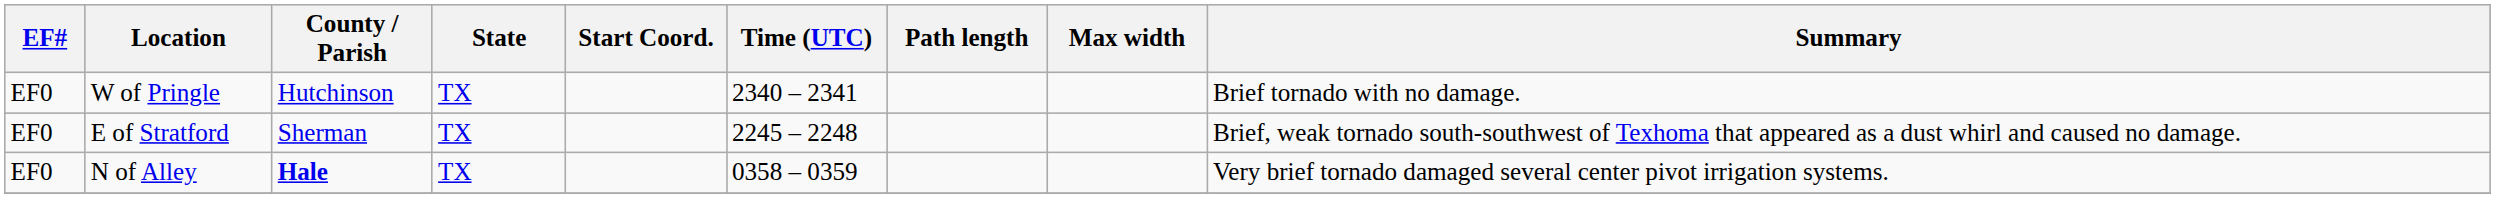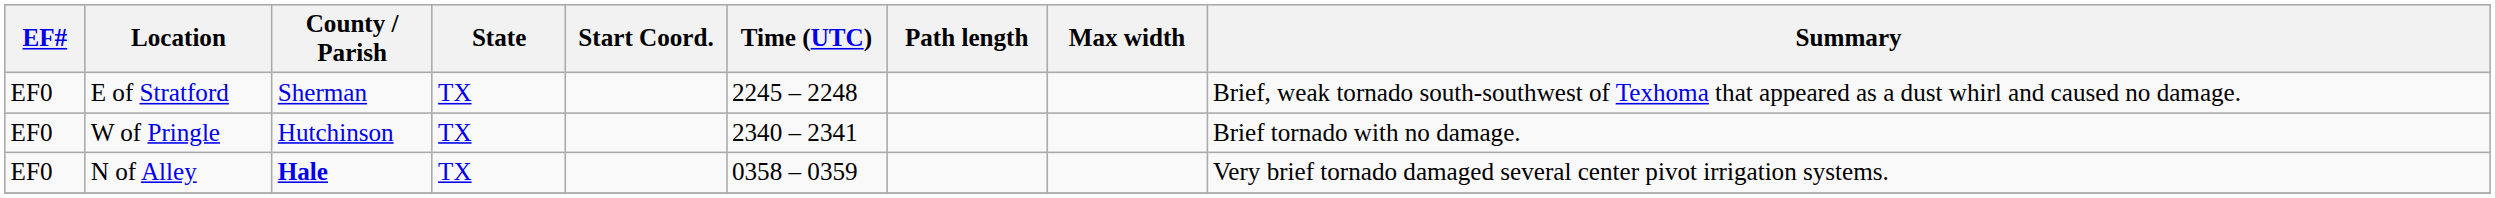rows swapped: (160, 132) <-> (155, 92)
